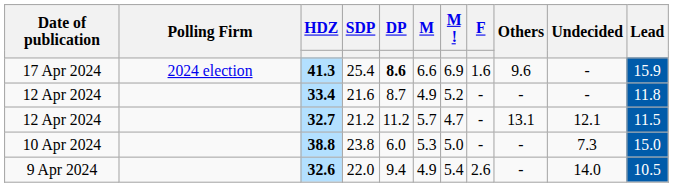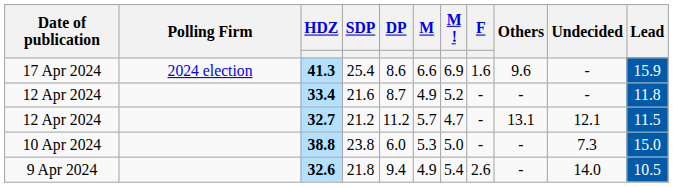(396, 70) bold -> (396, 70) normal
(361, 170) 22.0 -> (361, 170) 21.8
